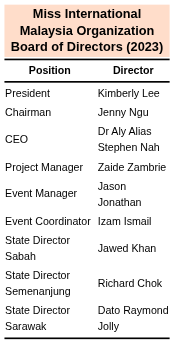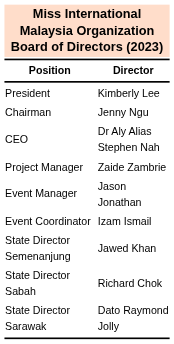(38, 248) State Director Sabah -> (38, 248) State Director Semenanjung
(38, 283) State Director Semenanjung -> (38, 283) State Director Sabah
